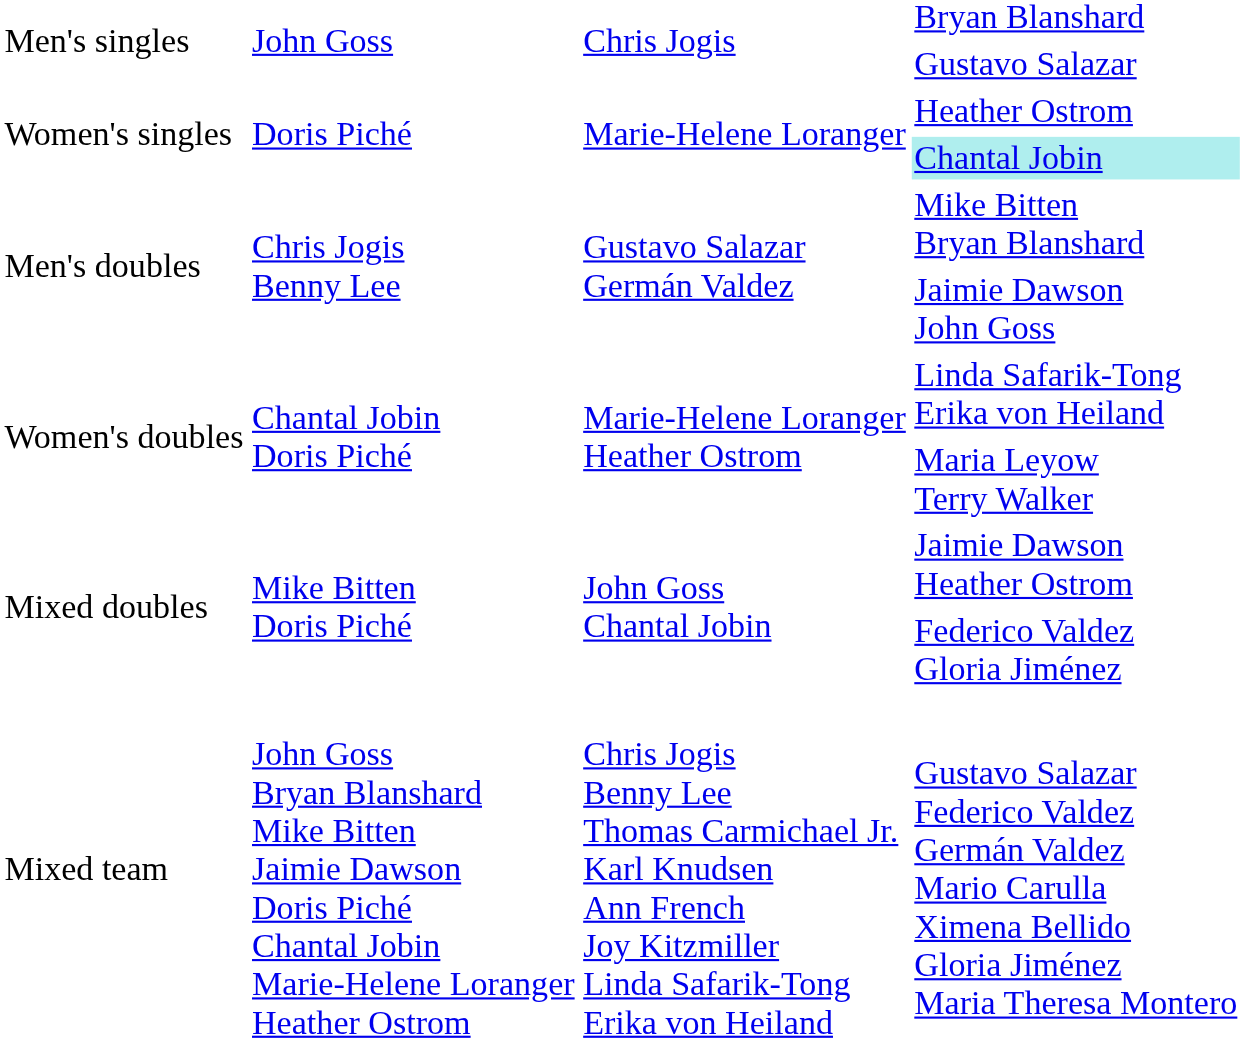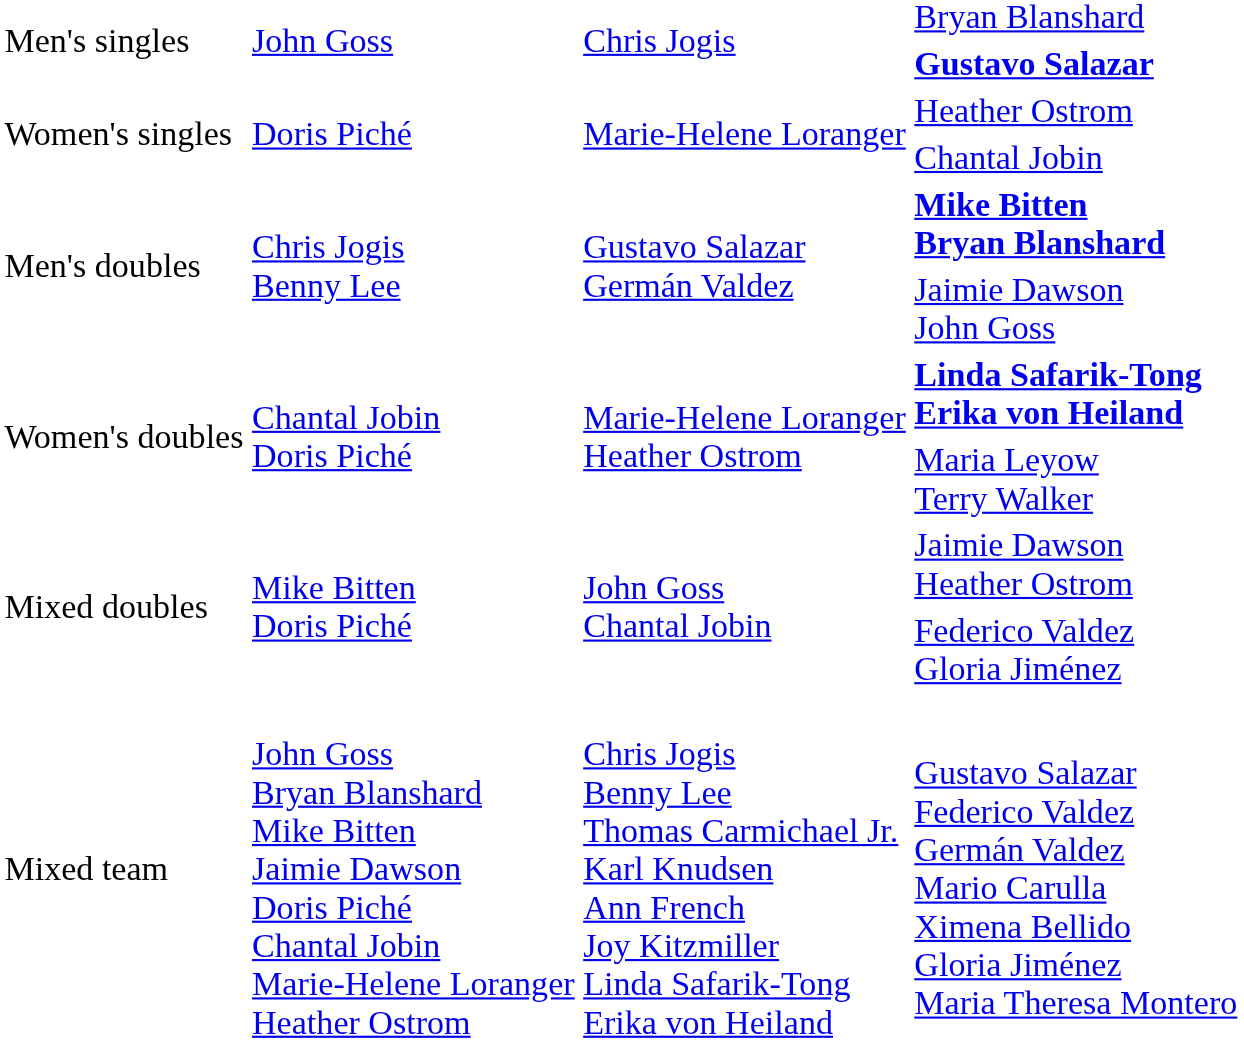(1025, 63) normal -> (1034, 63) bold
(1008, 157) paleturquoise background -> (1008, 157) no background
(1029, 223) normal -> (1040, 223) bold
(1048, 394) normal -> (1058, 394) bold
